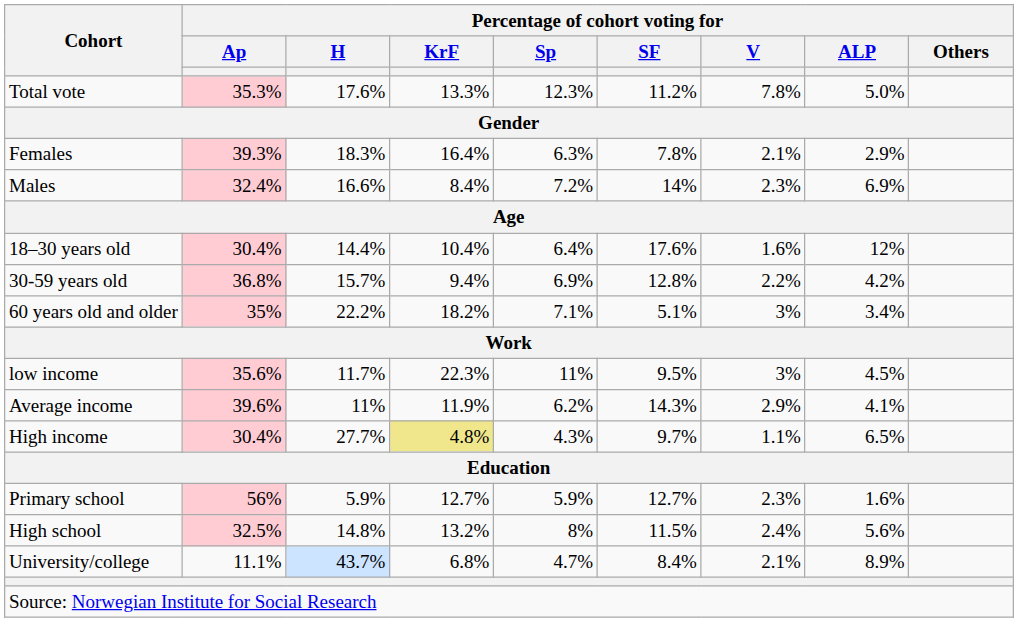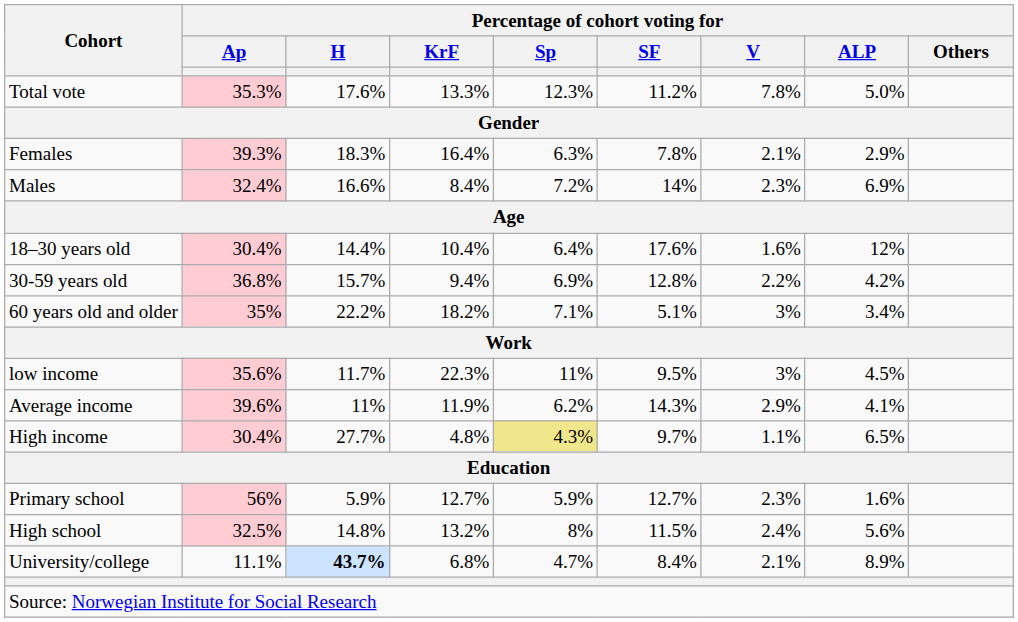(469, 436) khaki background -> (469, 436) no background
(573, 436) no background -> (573, 436) khaki background
(361, 561) normal -> (359, 561) bold
